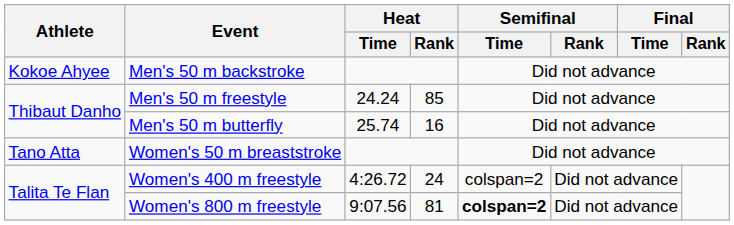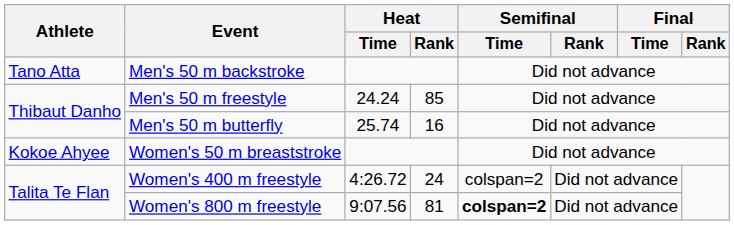(59, 71) Kokoe Ahyee -> (44, 71) Tano Atta
(44, 152) Tano Atta -> (59, 152) Kokoe Ahyee
